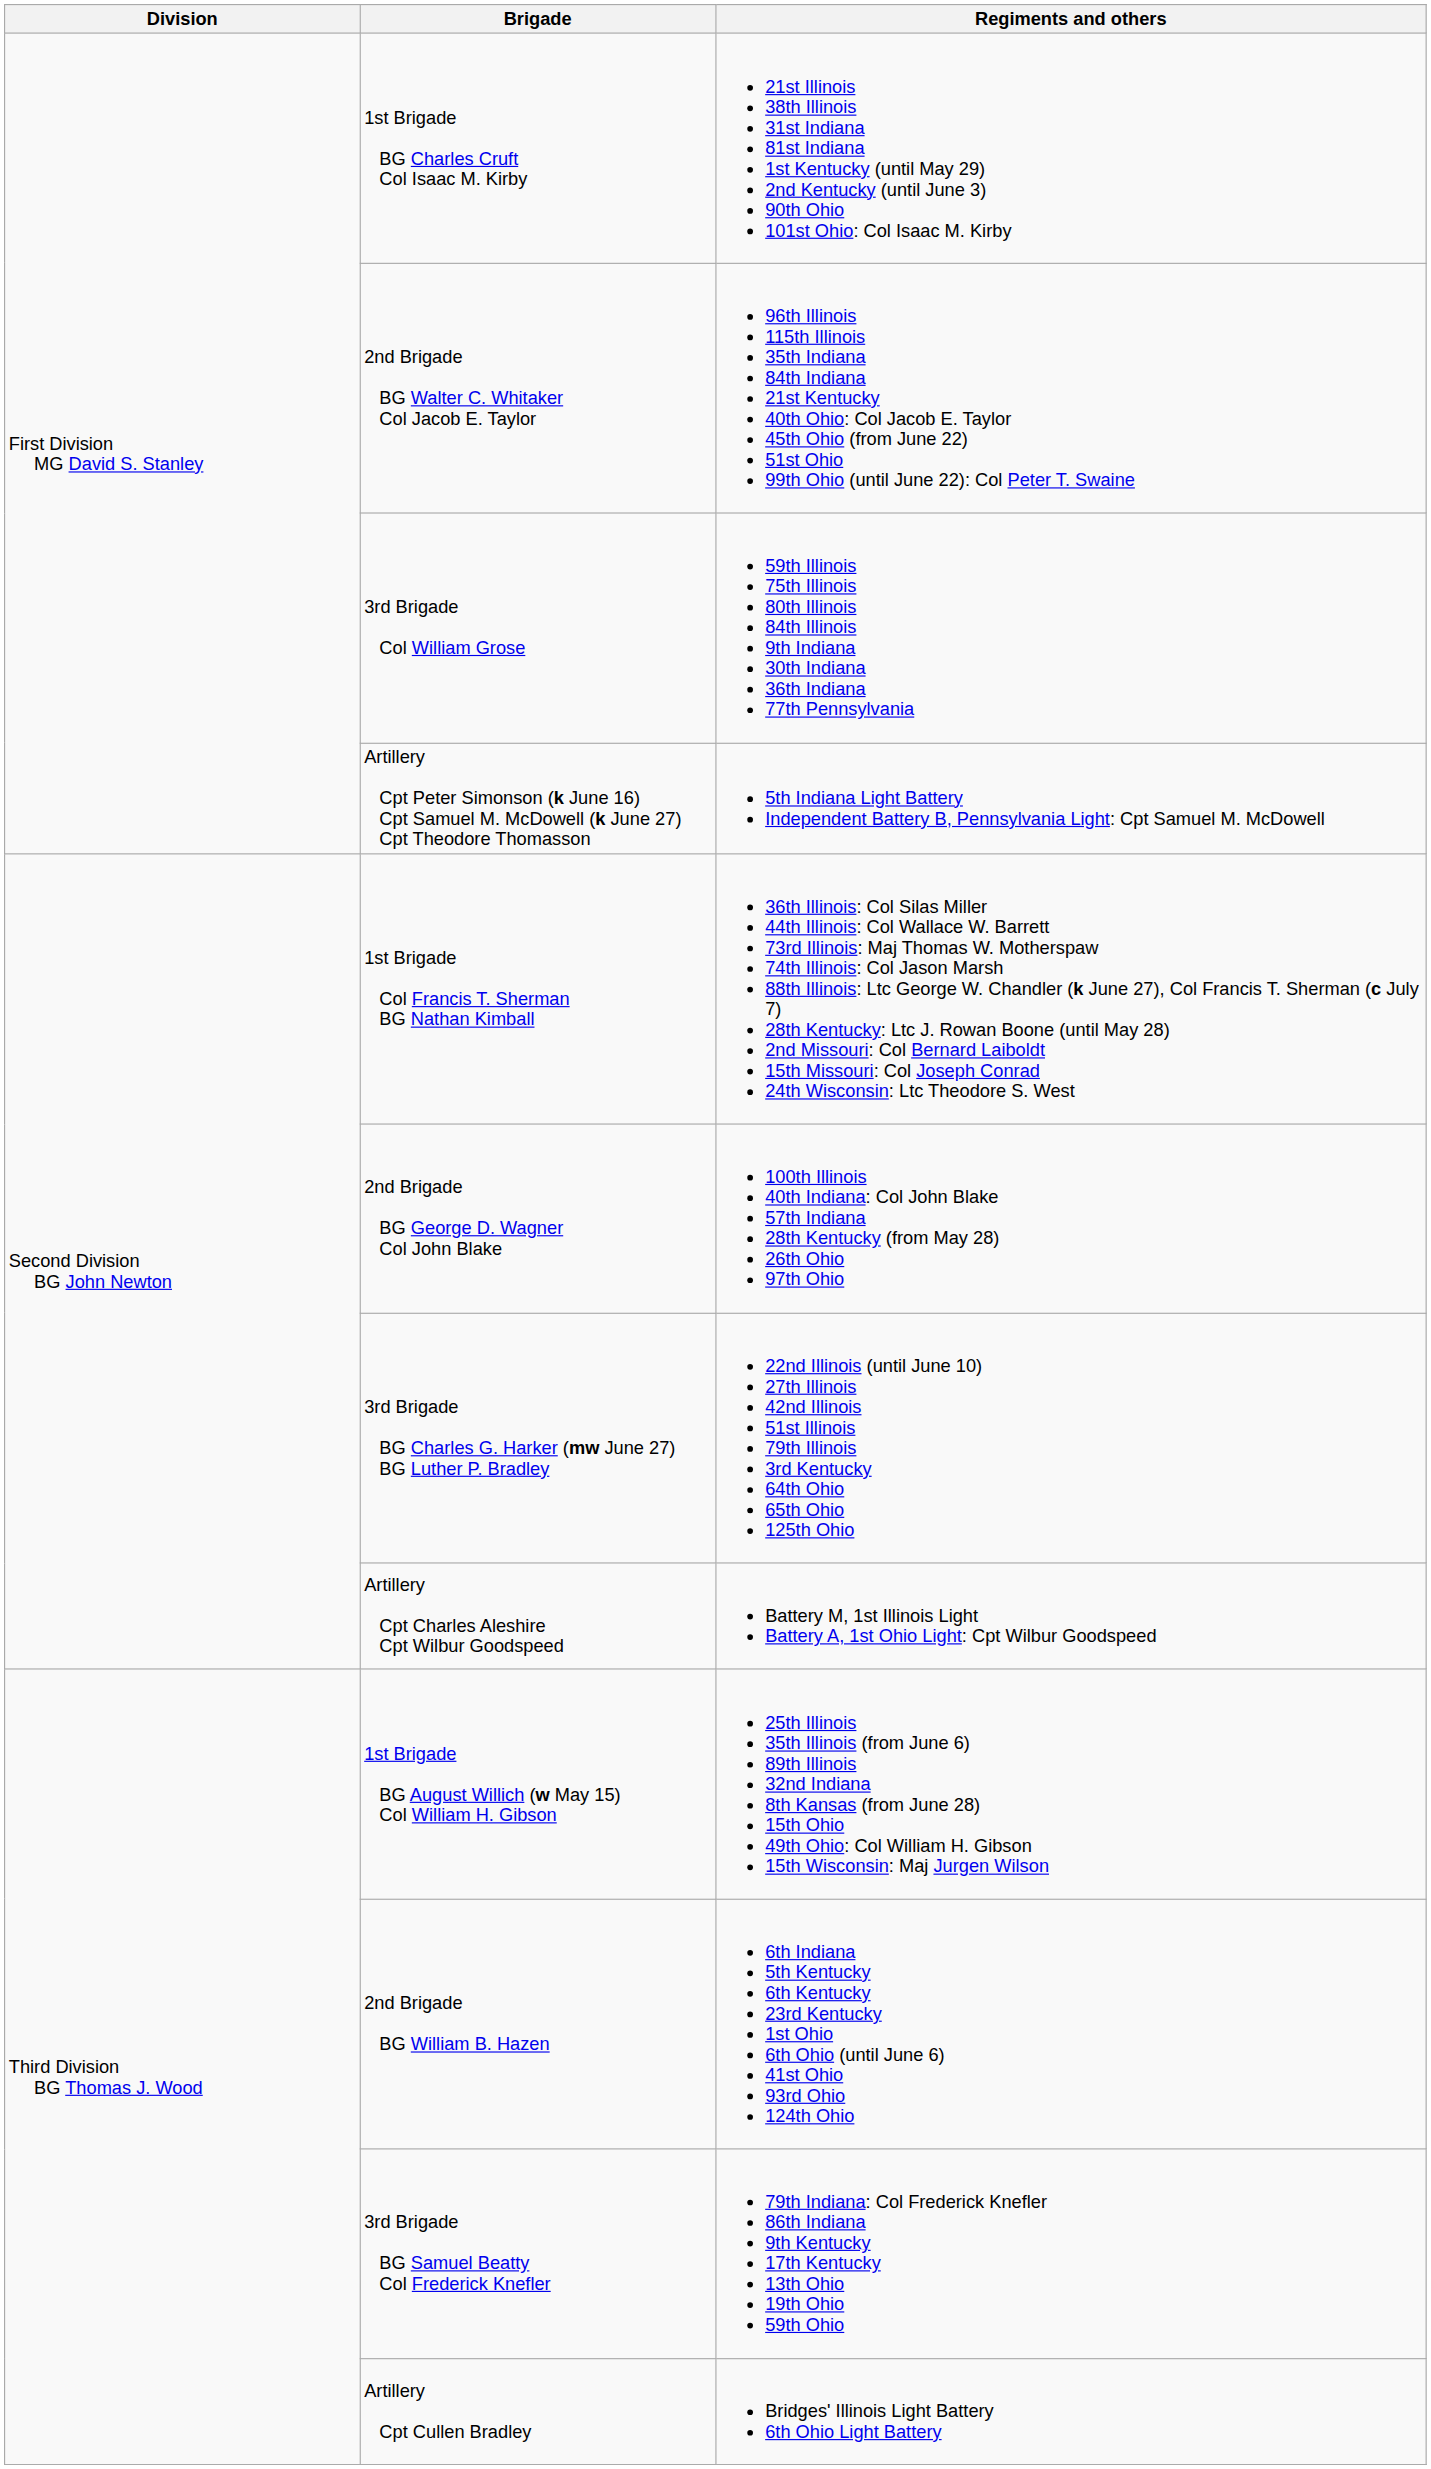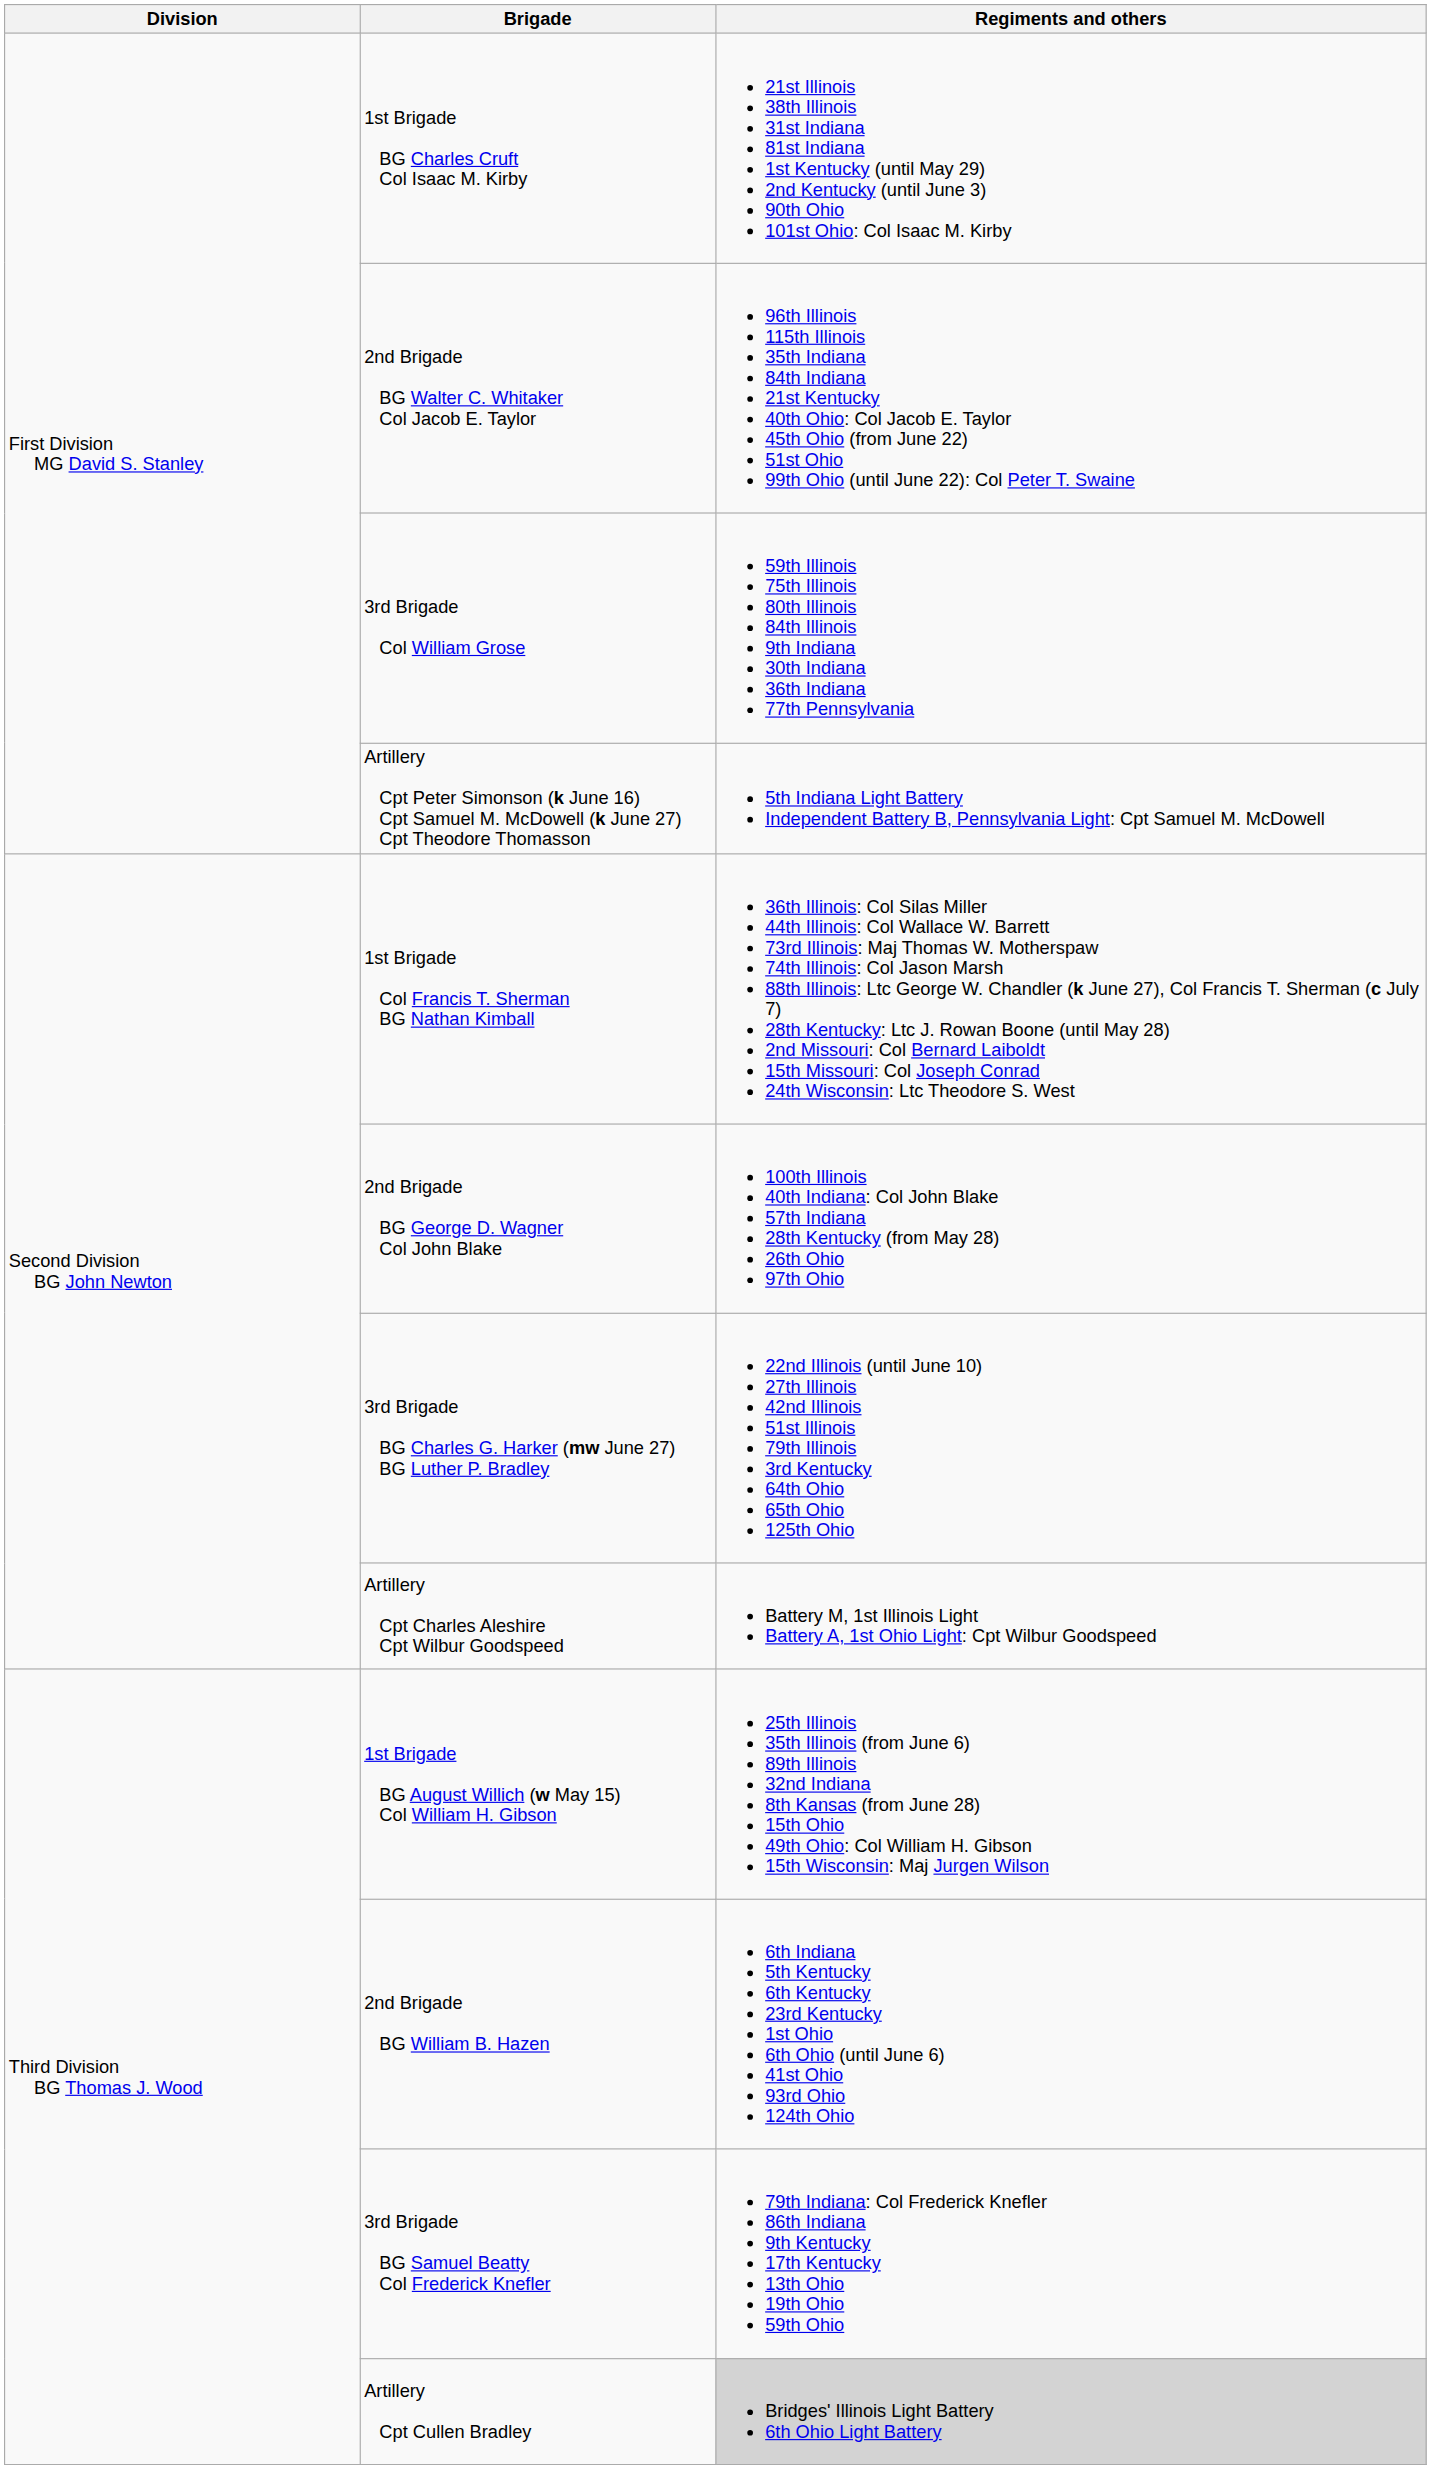(1071, 2422) no background -> (1071, 2422) lightgrey background
